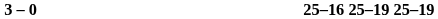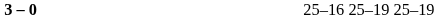(369, 9) bold -> (369, 9) normal
